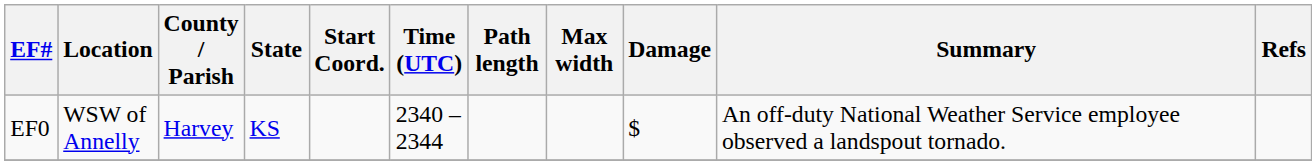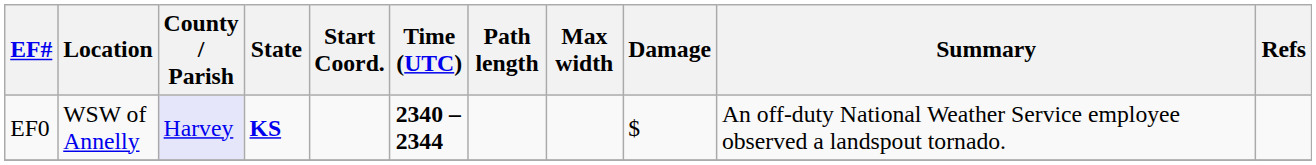(198, 127) no background -> (198, 127) lavender background
(265, 127) normal -> (265, 127) bold
(428, 127) normal -> (428, 127) bold
